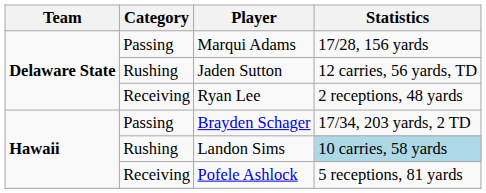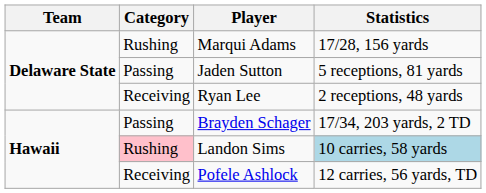(148, 44) Passing -> (151, 44) Rushing
(151, 70) Rushing -> (148, 70) Passing
(398, 70) 12 carries, 56 yards, TD -> (390, 70) 5 receptions, 81 yards
(151, 148) no background -> (151, 148) pink background
(390, 174) 5 receptions, 81 yards -> (398, 174) 12 carries, 56 yards, TD
